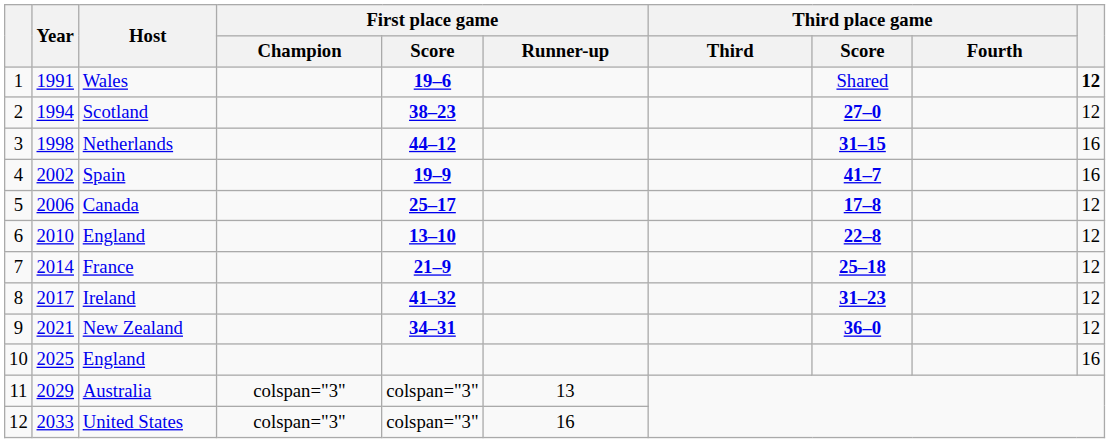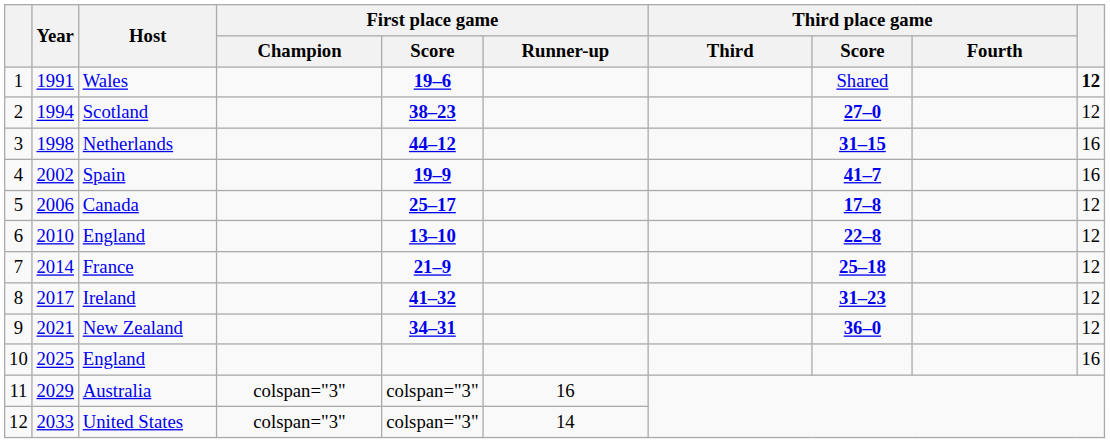(565, 390) 13 -> (565, 390) 16
(565, 421) 16 -> (565, 421) 14
